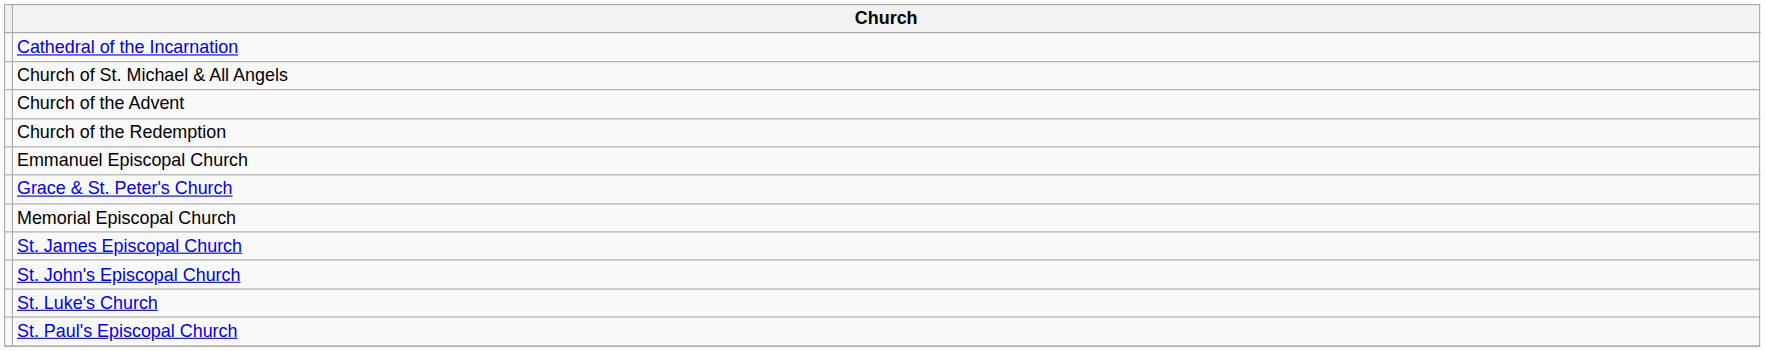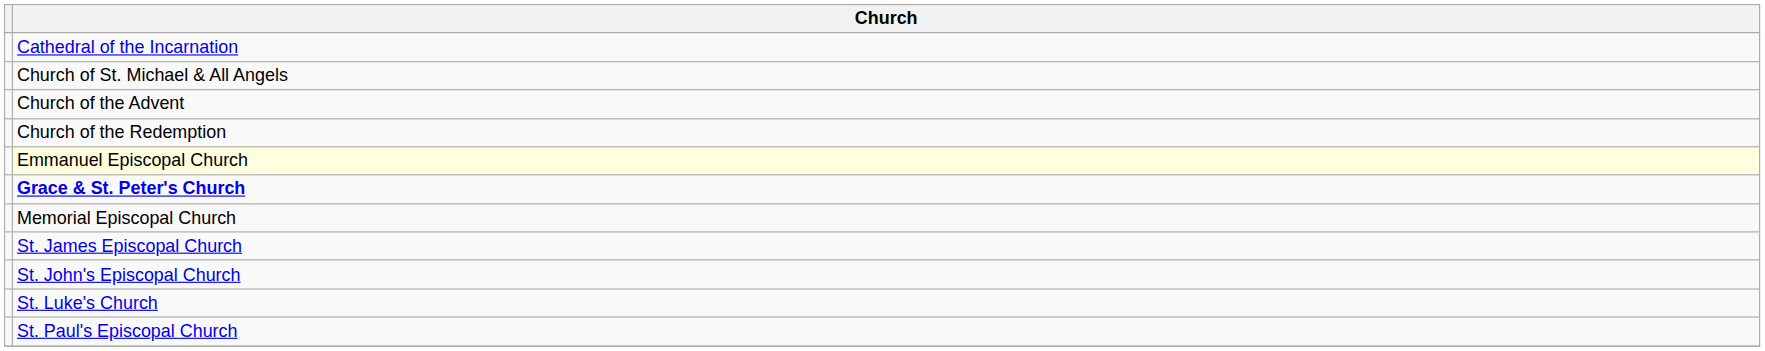(132, 160) no background -> (132, 160) lightyellow background
(125, 189) normal -> (131, 189) bold
